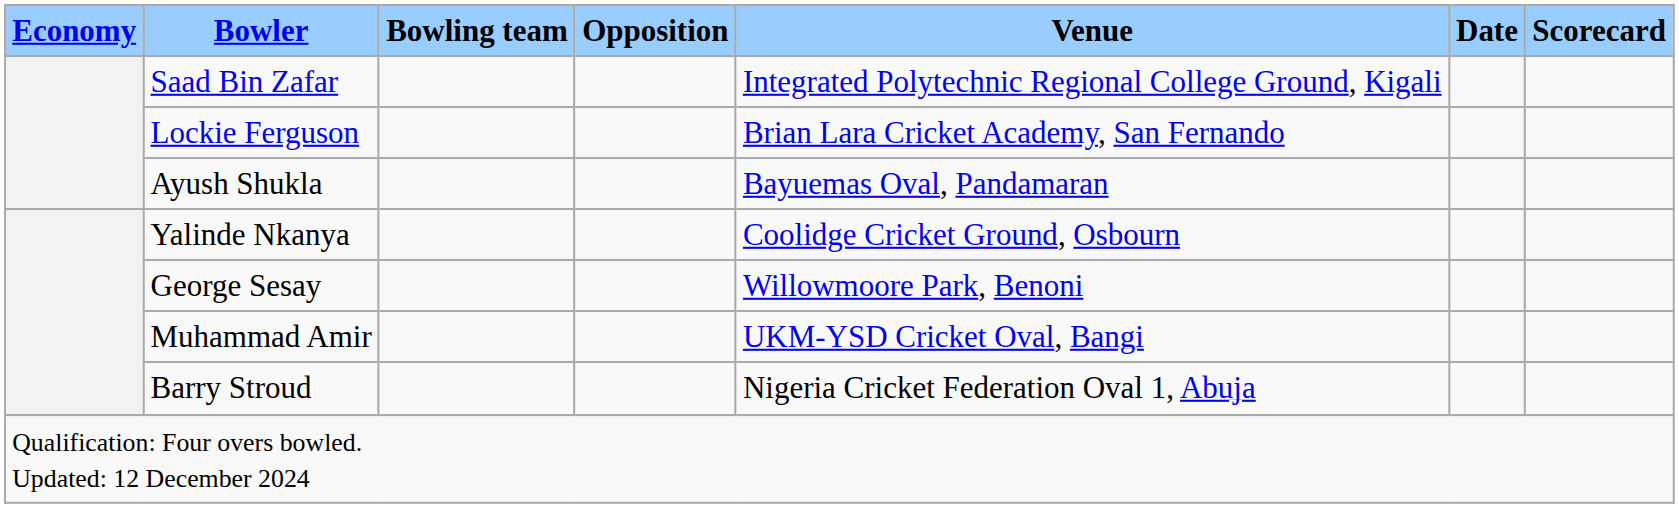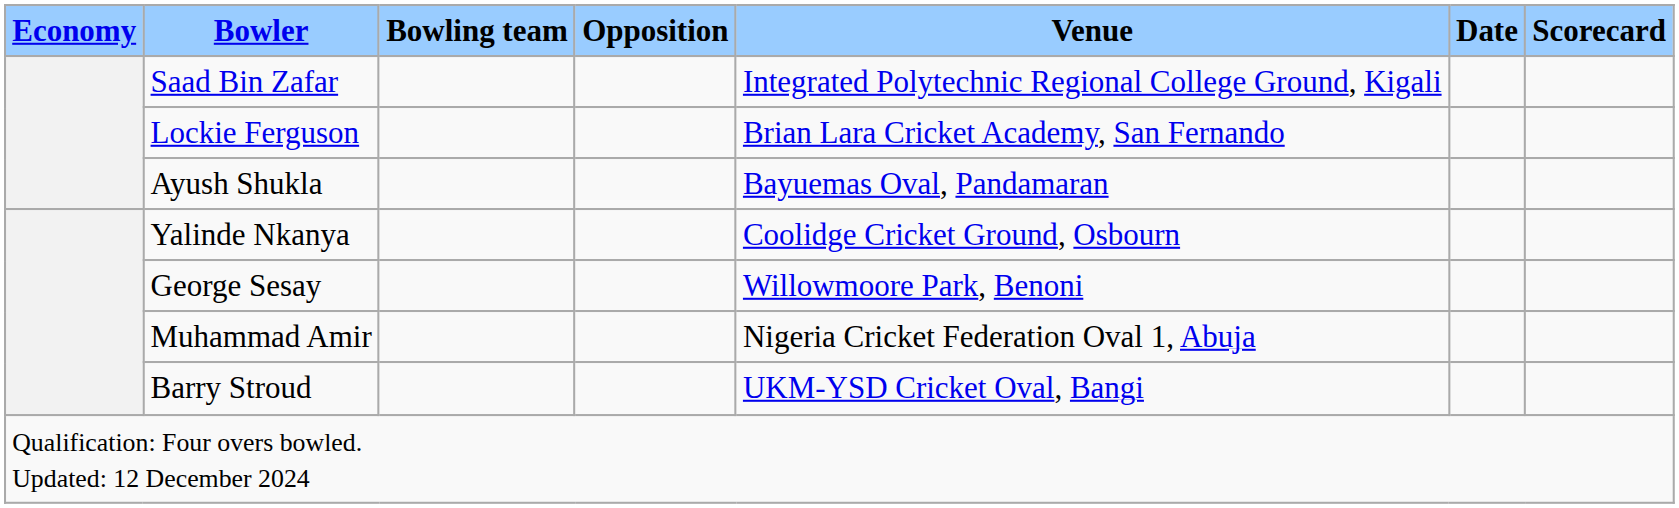(943, 337) UKM-YSD Cricket Oval, Bangi -> (999, 337) Nigeria Cricket Federation Oval 1, Abuja
(999, 388) Nigeria Cricket Federation Oval 1, Abuja -> (943, 388) UKM-YSD Cricket Oval, Bangi
